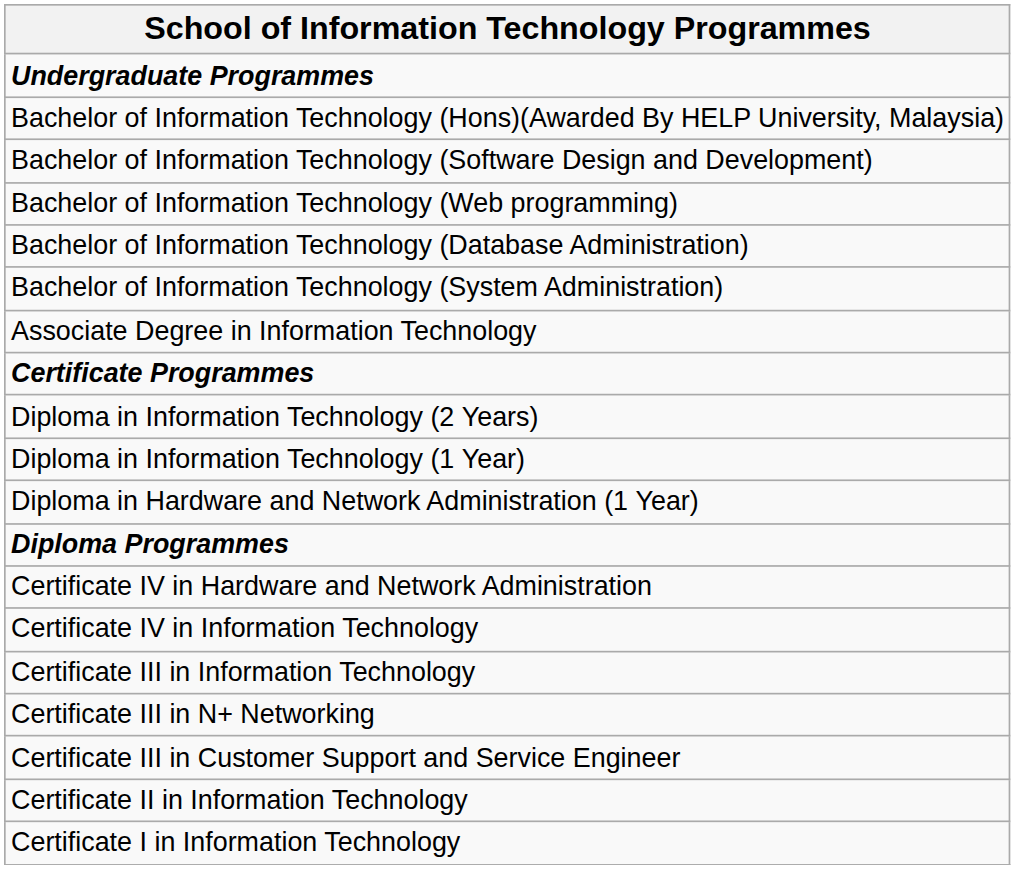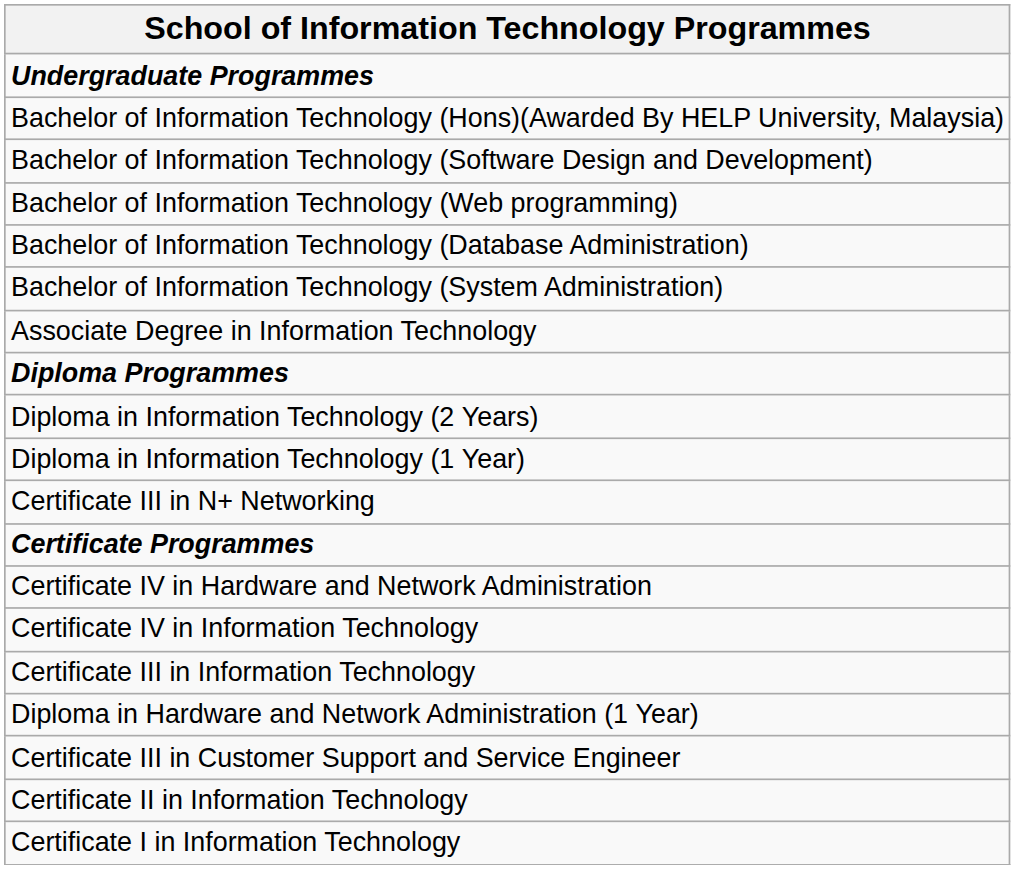(163, 373) Certificate Programmes -> (150, 373) Diploma Programmes
(355, 501) Diploma in Hardware and Network Administration (1 Year) -> (193, 501) Certificate III in N+ Networking
(150, 544) Diploma Programmes -> (163, 544) Certificate Programmes
(193, 714) Certificate III in N+ Networking -> (355, 714) Diploma in Hardware and Network Administration (1 Year)
